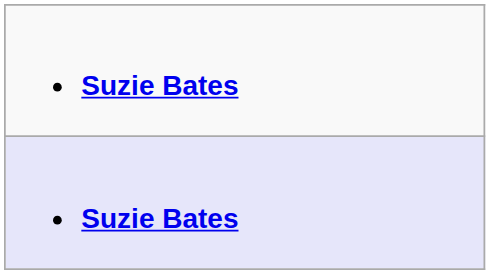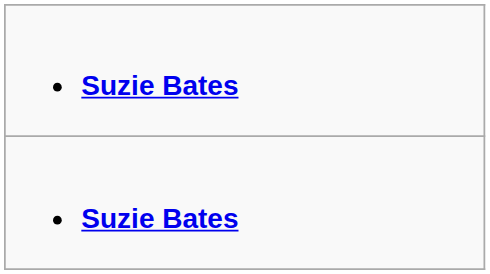(245, 218) lavender background -> (245, 218) no background
